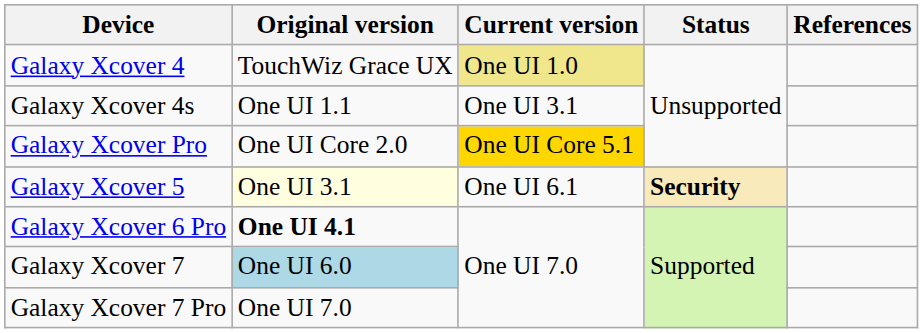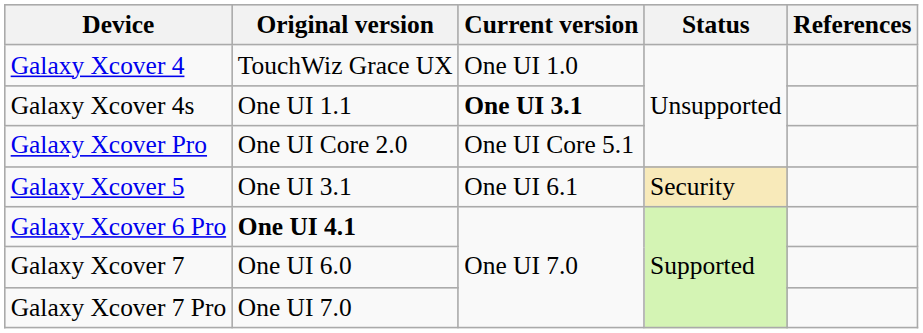(521, 65) khaki background -> (521, 65) no background
(521, 105) normal -> (523, 105) bold
(549, 145) gold background -> (549, 145) no background
(295, 186) lightyellow background -> (295, 186) no background
(695, 186) bold -> (693, 186) normal
(295, 266) lightblue background -> (295, 266) no background
